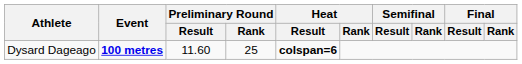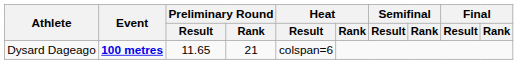(196, 50) 11.60 -> (196, 50) 11.65
(251, 50) 25 -> (251, 50) 21
(308, 50) bold -> (306, 50) normal
